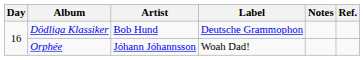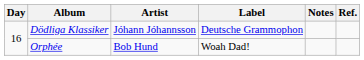(136, 30) Bob Hund -> (155, 30) Jóhann Jóhannsson
(155, 47) Jóhann Jóhannsson -> (136, 47) Bob Hund
